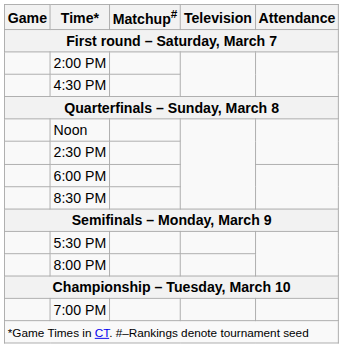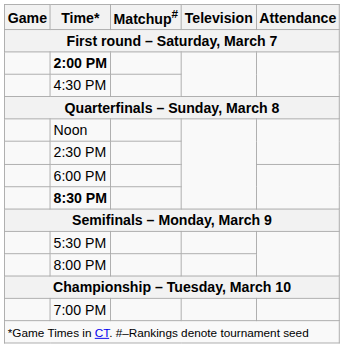(80, 63) normal -> (80, 63) bold
(80, 198) normal -> (80, 198) bold
